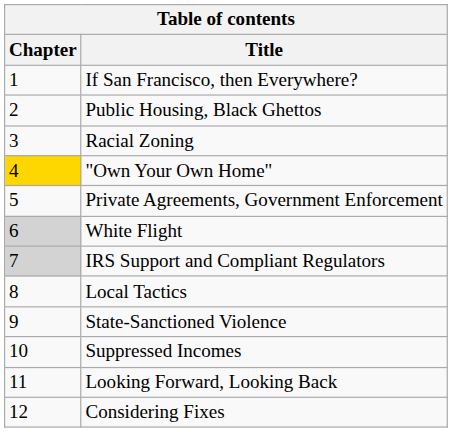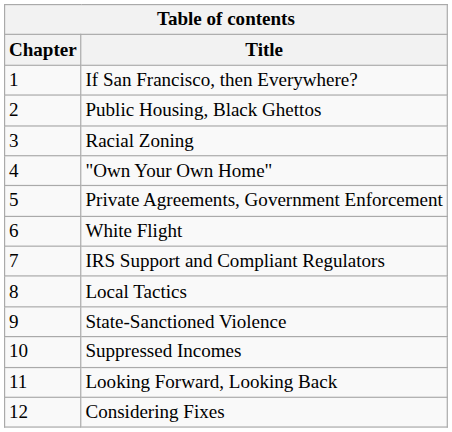(14, 170) gold background -> (14, 170) no background
(14, 230) lightgrey background -> (14, 230) no background
(14, 261) lightgrey background -> (14, 261) no background
